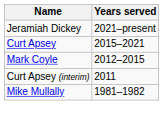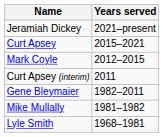+ row: (43, 92)
+ row: (30, 124)
